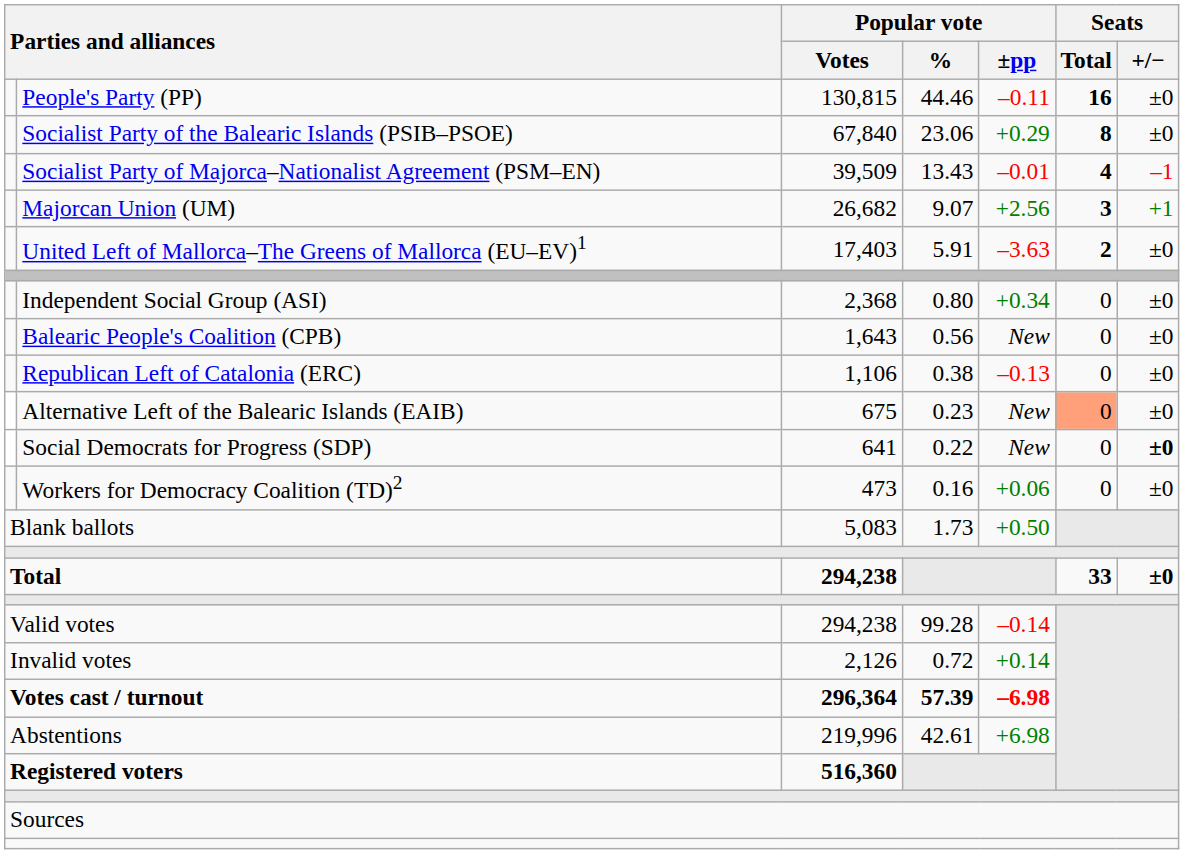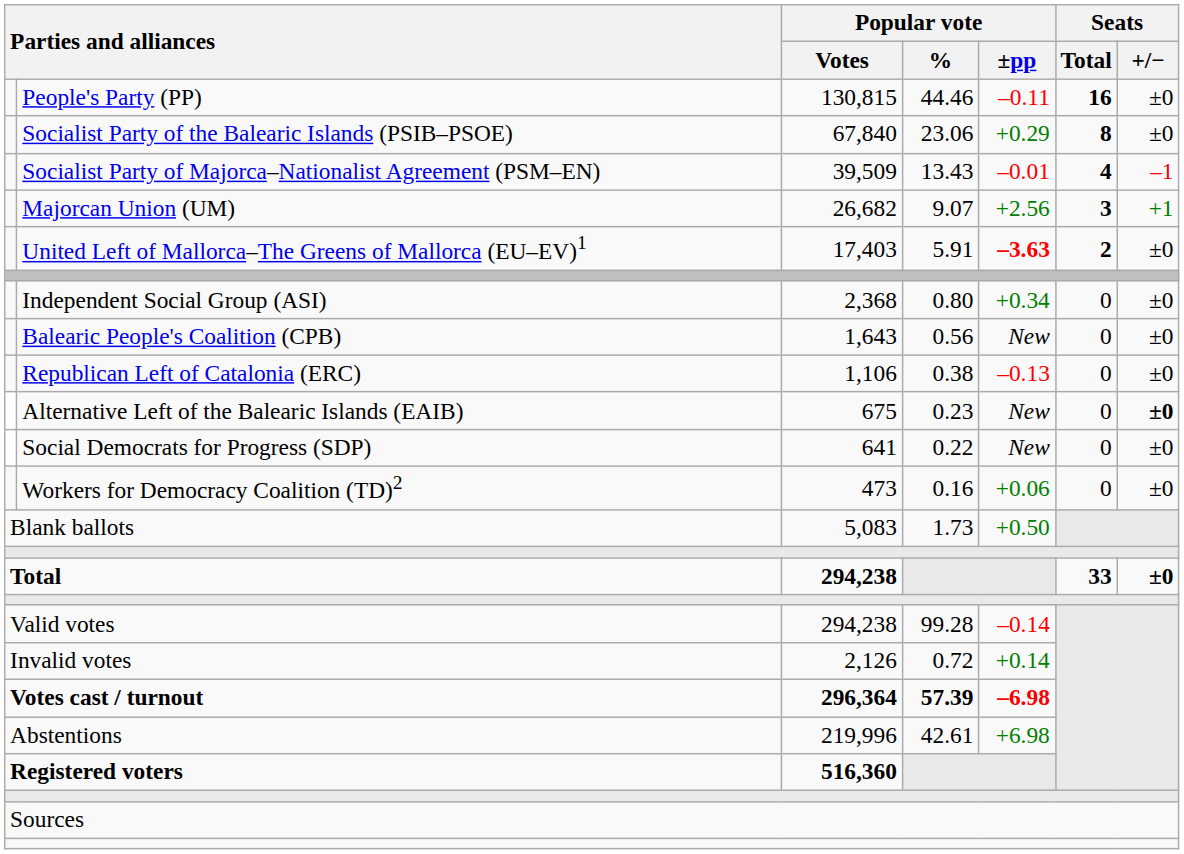(1024, 248) normal -> (1024, 248) bold
(1106, 410) lightsalmon background -> (1106, 410) no background
(1161, 410) normal -> (1161, 410) bold
(1161, 447) bold -> (1161, 447) normal
